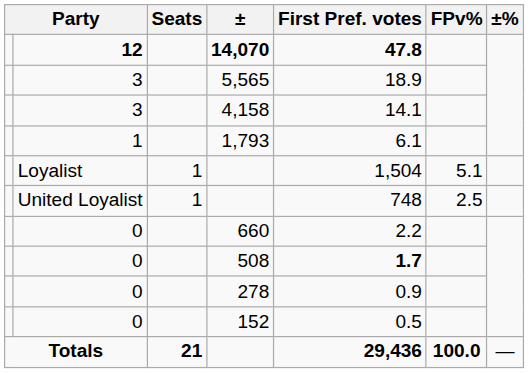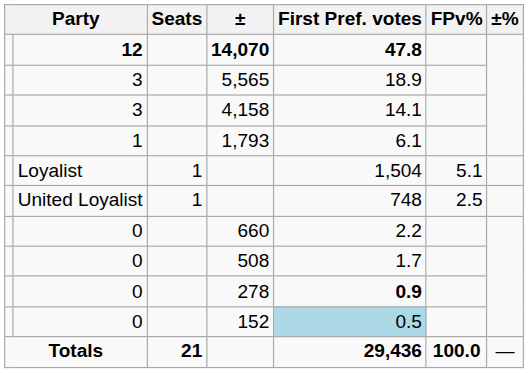(409, 261) bold -> (409, 261) normal
(409, 291) normal -> (409, 291) bold
(409, 321) no background -> (409, 321) lightblue background
